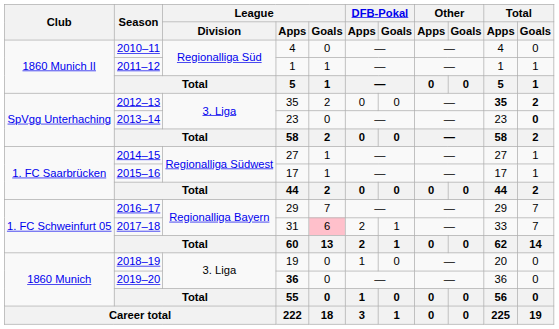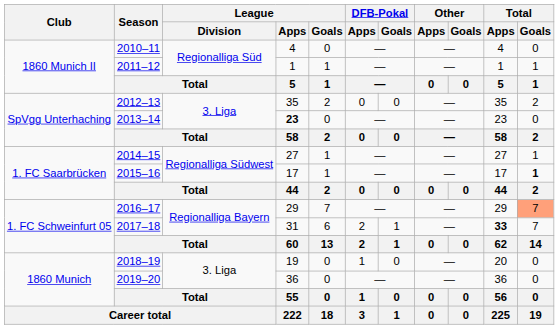(501, 102) bold -> (501, 102) normal
(535, 102) bold -> (535, 102) normal
(292, 119) normal -> (292, 119) bold
(535, 119) bold -> (535, 119) normal
(535, 173) normal -> (535, 173) bold
(535, 208) no background -> (535, 208) lightsalmon background
(327, 226) pink background -> (327, 226) no background
(501, 226) normal -> (501, 226) bold
(292, 279) bold -> (292, 279) normal
